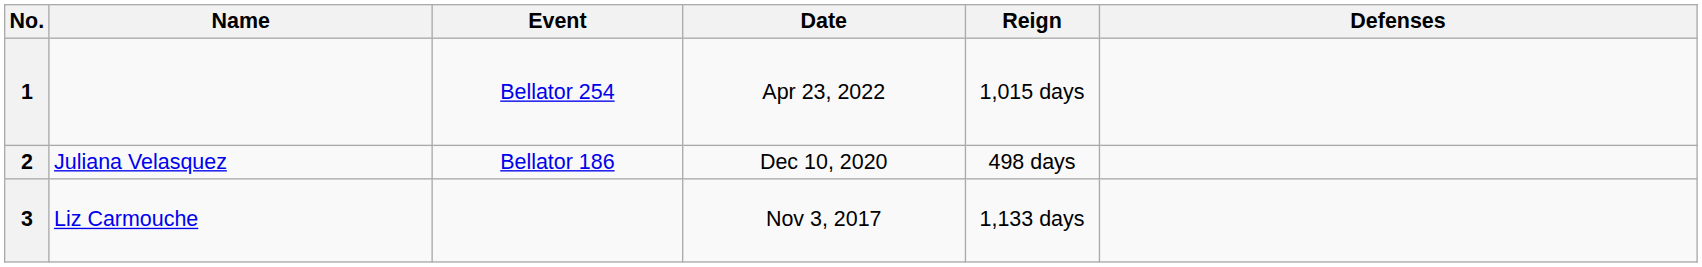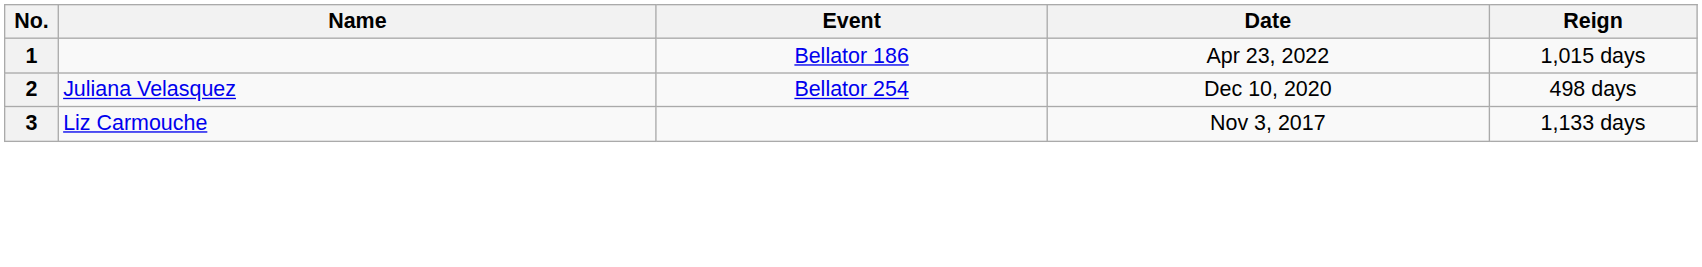- column: (1398, 21)
(557, 91) Bellator 254 -> (852, 55) Bellator 186
(557, 161) Bellator 186 -> (852, 89) Bellator 254
